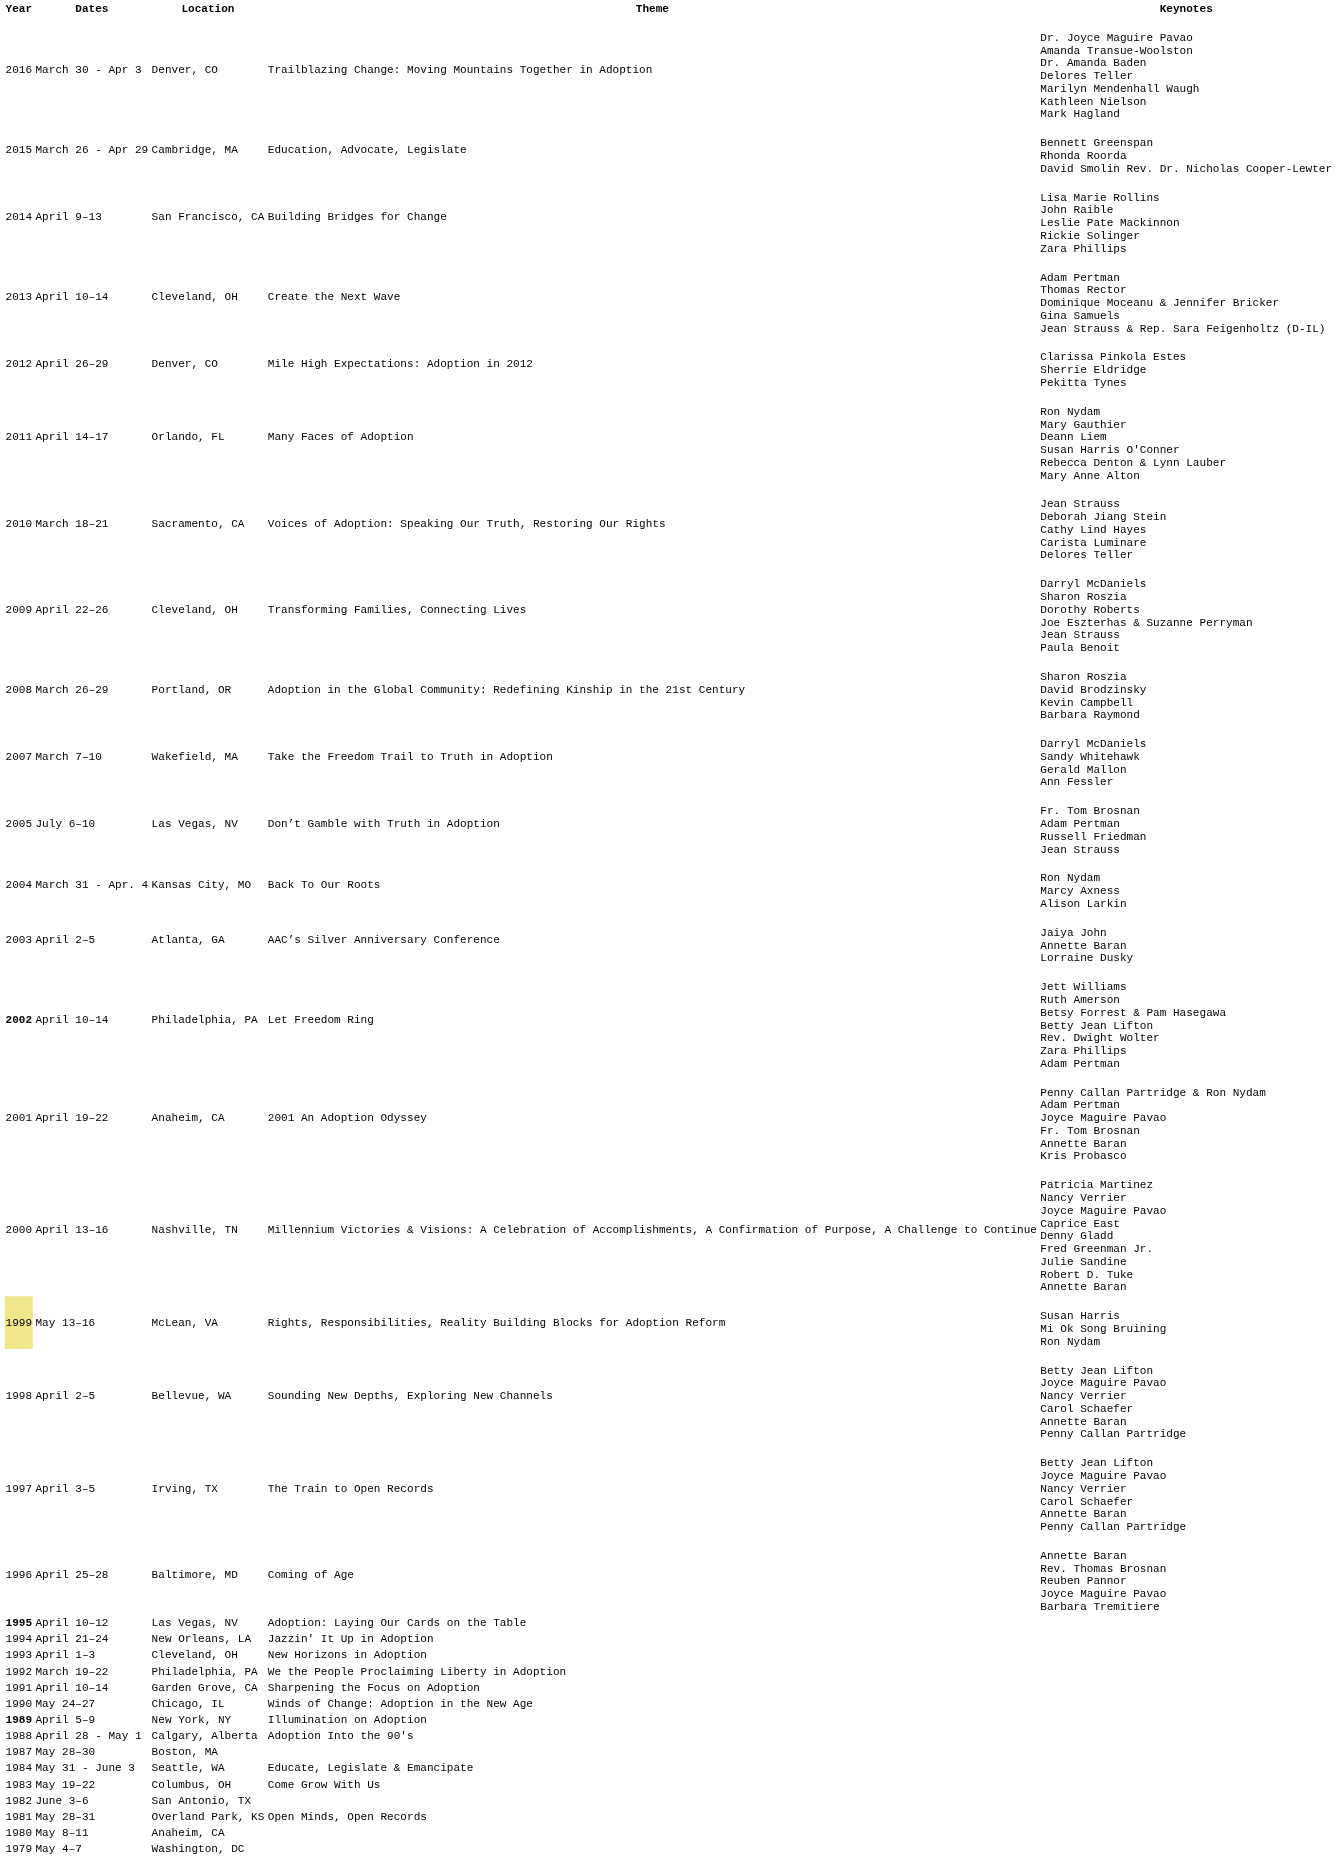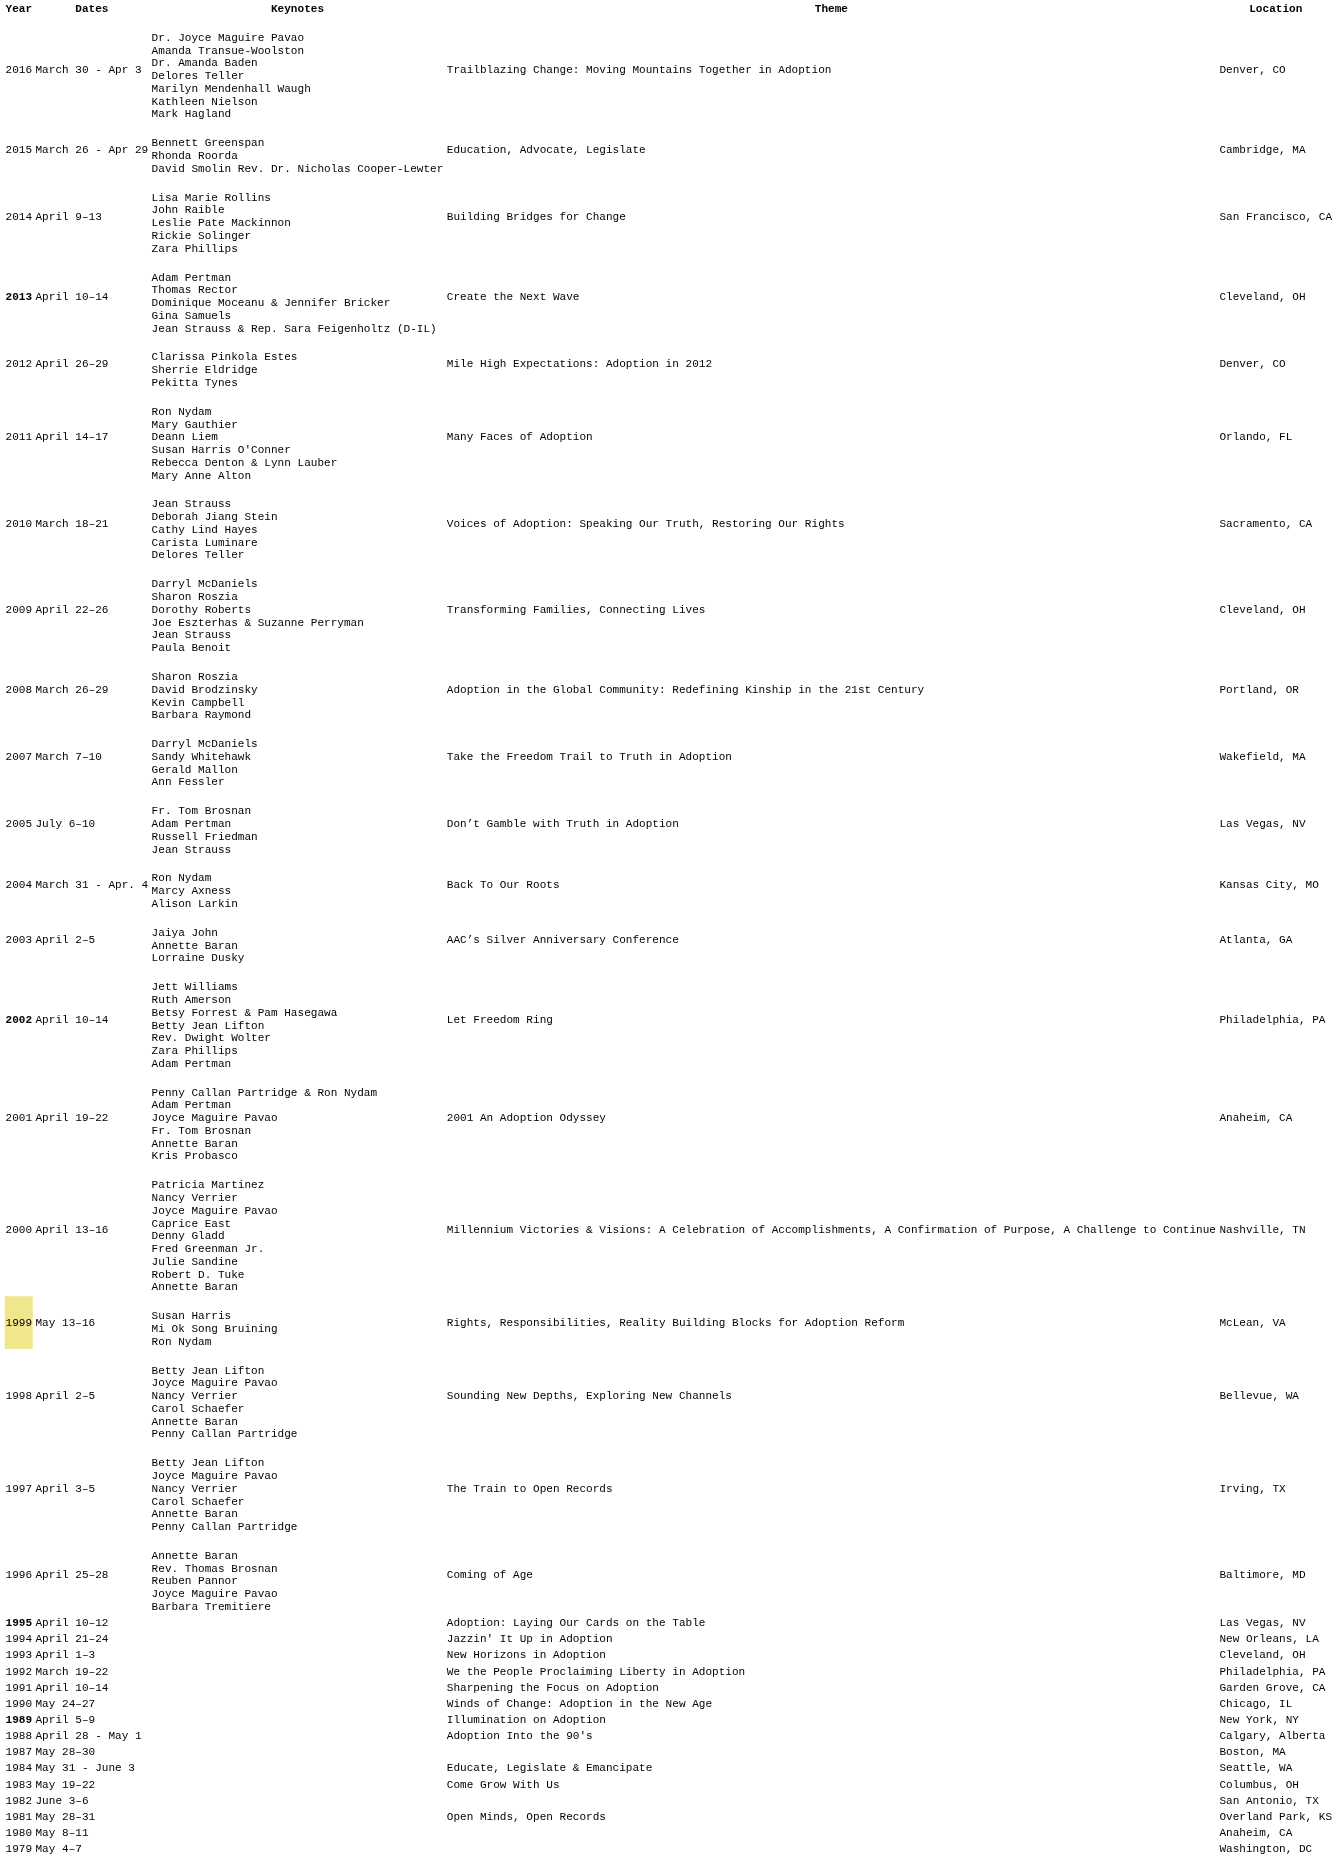columns swapped: (208, 9) <-> (1186, 9)
(19, 297) normal -> (19, 297) bold
